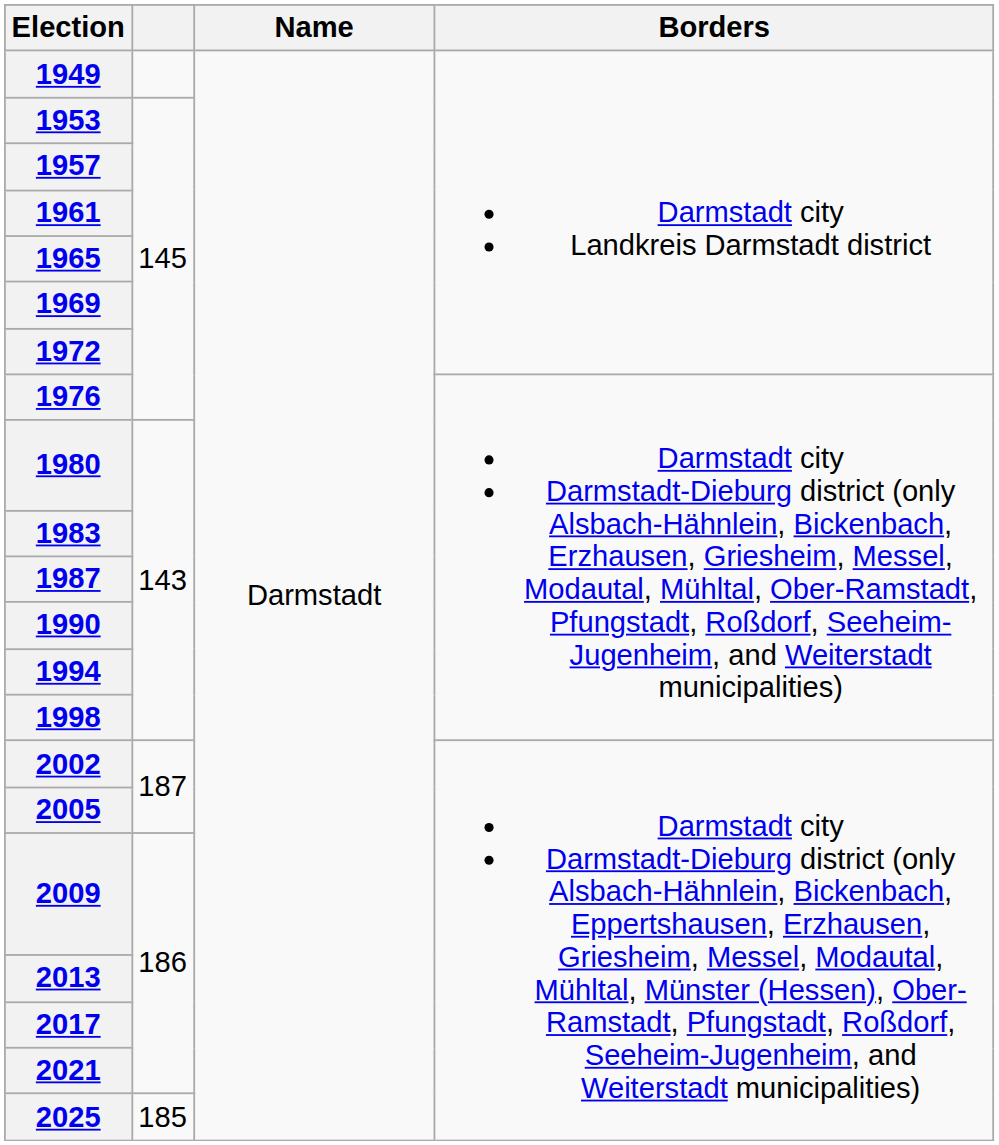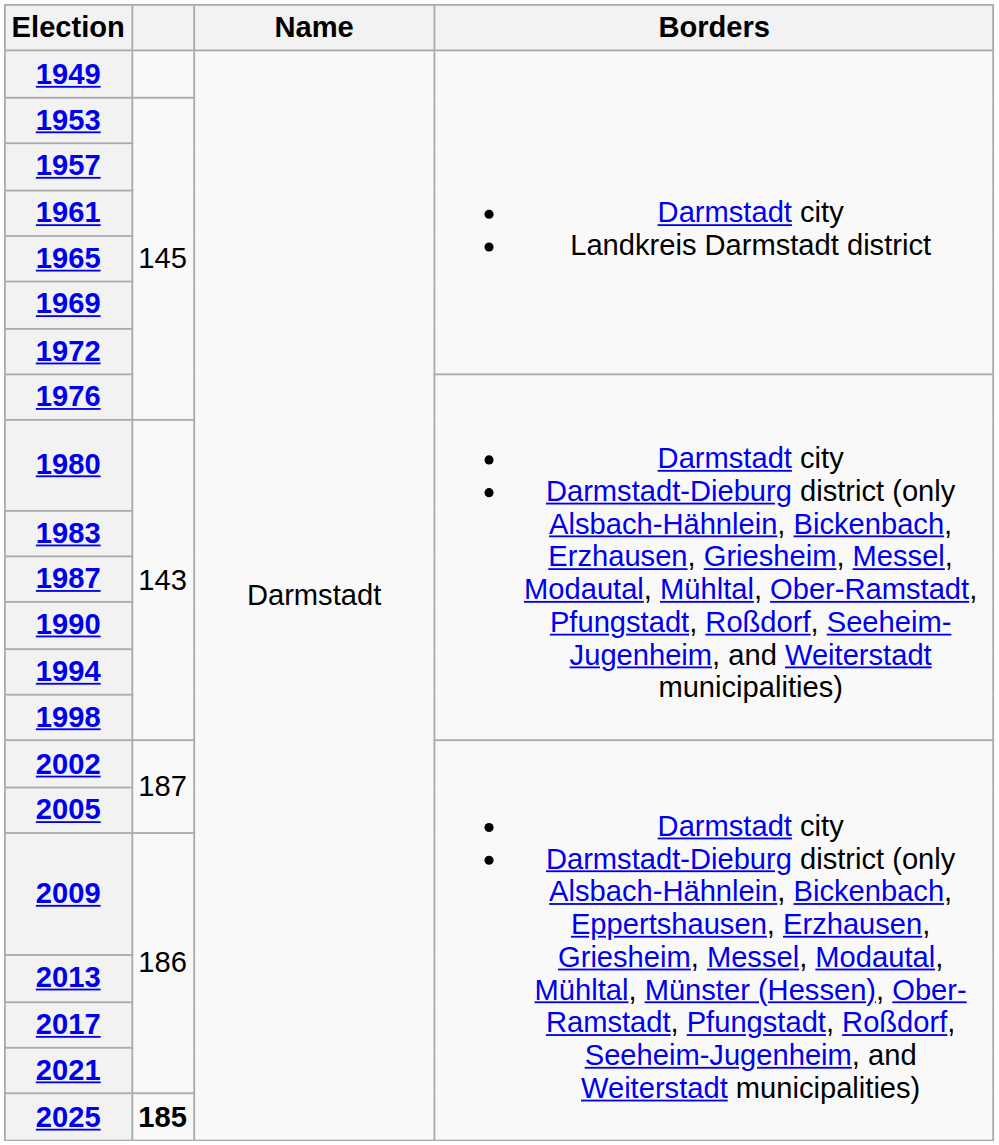(163, 1116) normal -> (163, 1116) bold
